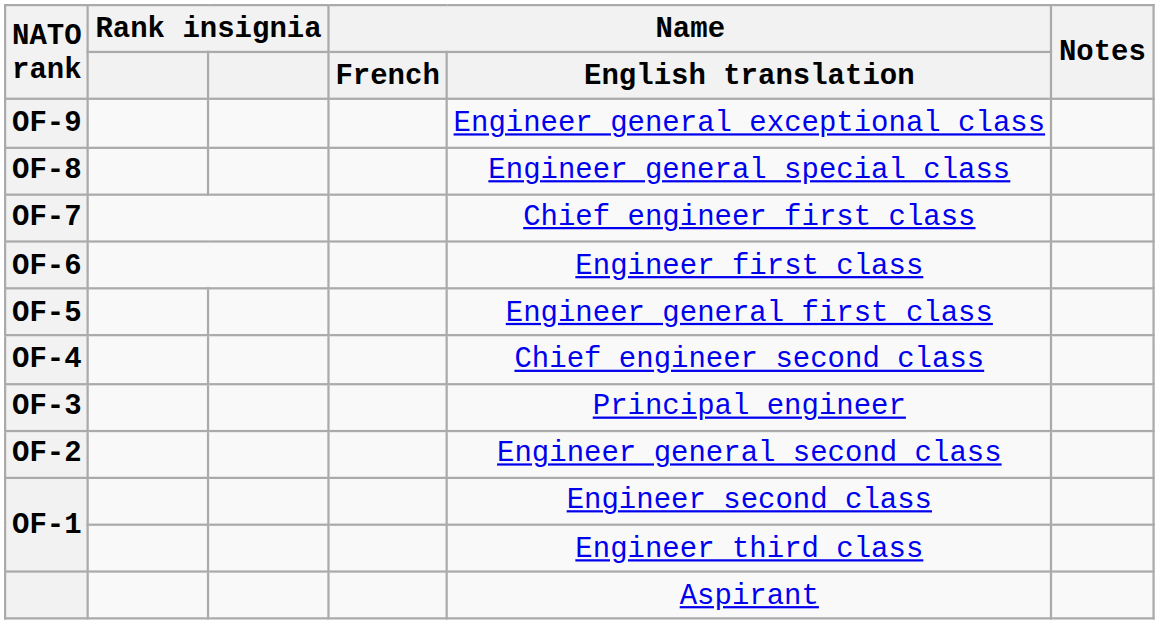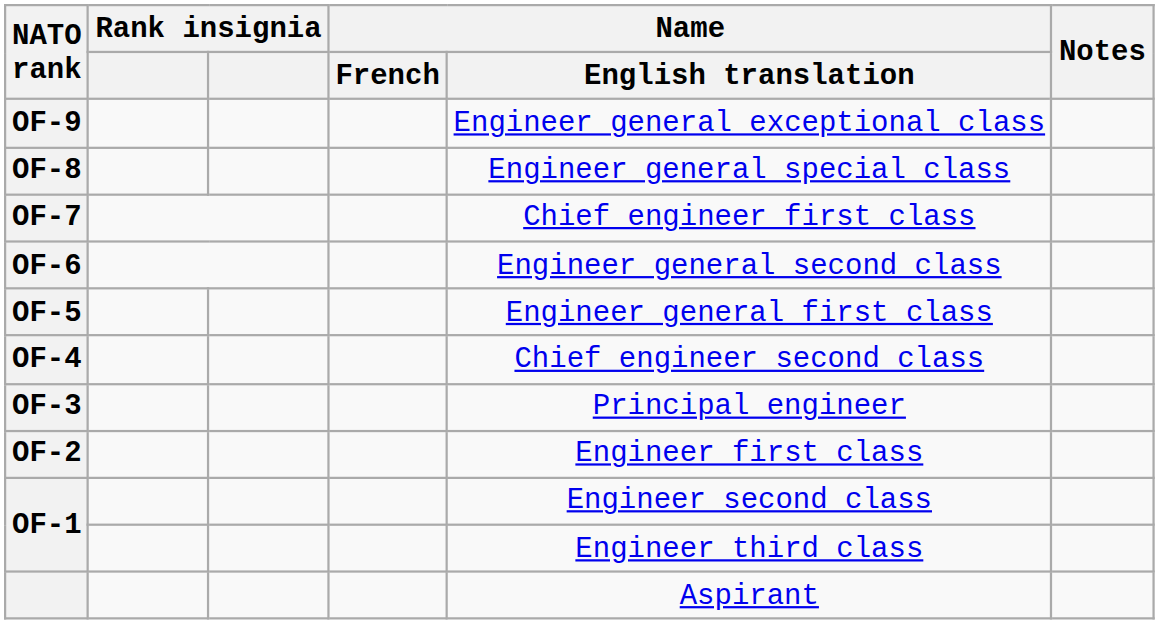(749, 265) Engineer first class -> (749, 265) Engineer general second class
(749, 454) Engineer general second class -> (749, 454) Engineer first class
